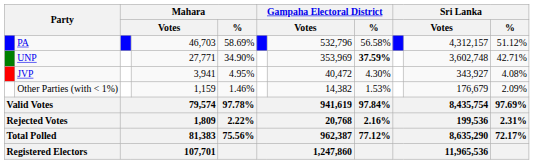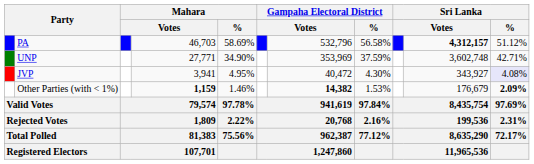(469, 43) normal -> (469, 43) bold
(375, 58) bold -> (376, 58) normal
(514, 74) no background -> (514, 74) lavender background
(205, 89) normal -> (205, 89) bold
(339, 89) normal -> (339, 89) bold
(514, 89) normal -> (513, 89) bold
